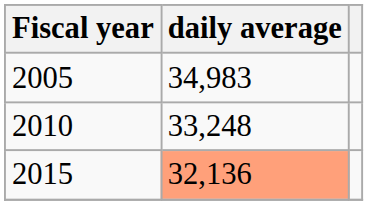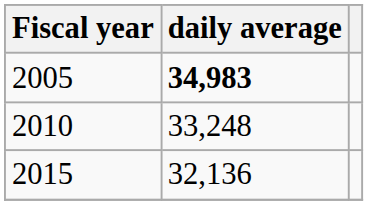(210, 77) normal -> (210, 77) bold
(210, 174) lightsalmon background -> (210, 174) no background
